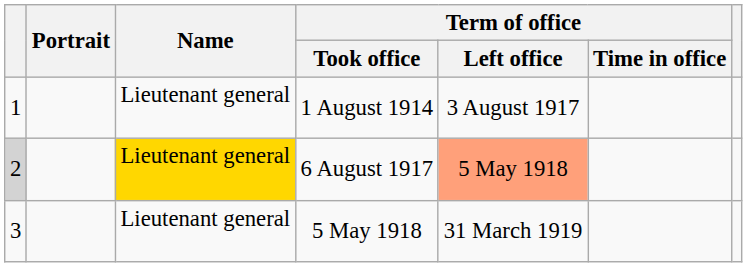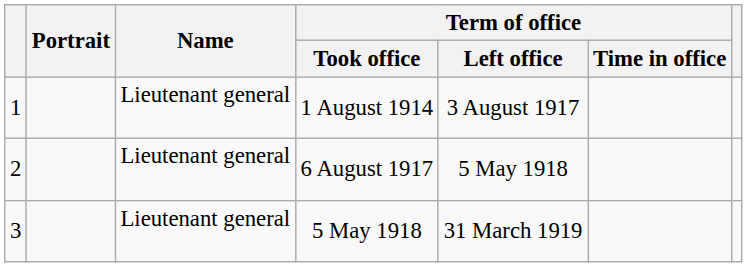(16, 168) lightgrey background -> (16, 168) no background
(205, 156) gold background -> (205, 156) no background
(513, 168) lightsalmon background -> (513, 168) no background
